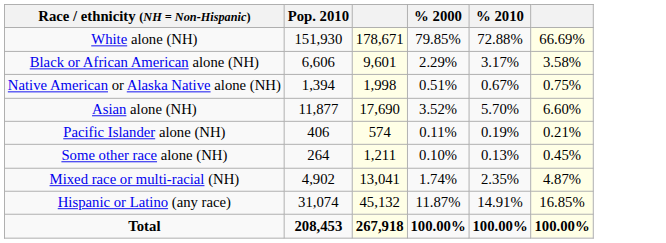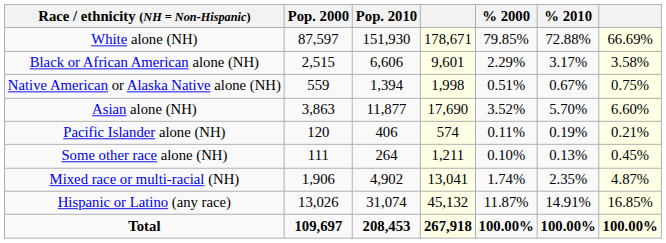+ column: (318, 16)
